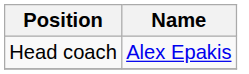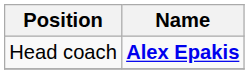(179, 52) normal -> (183, 52) bold
